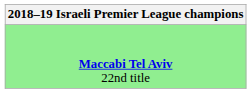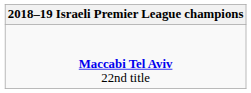(126, 70) lightgreen background -> (126, 70) no background
